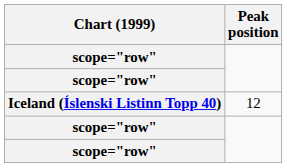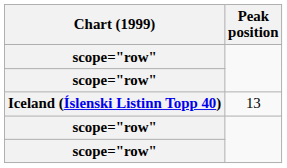(253, 103) 12 -> (253, 103) 13
